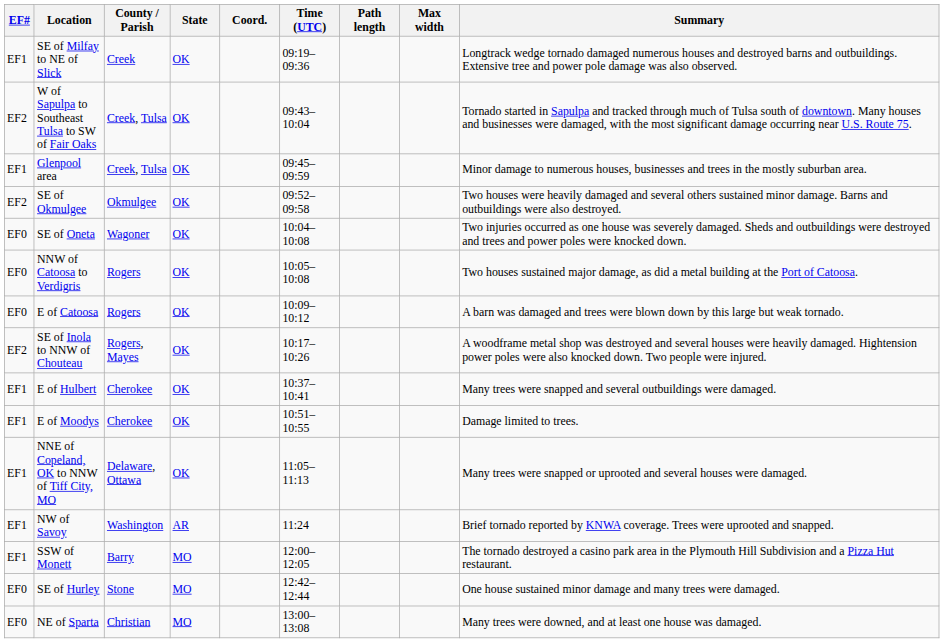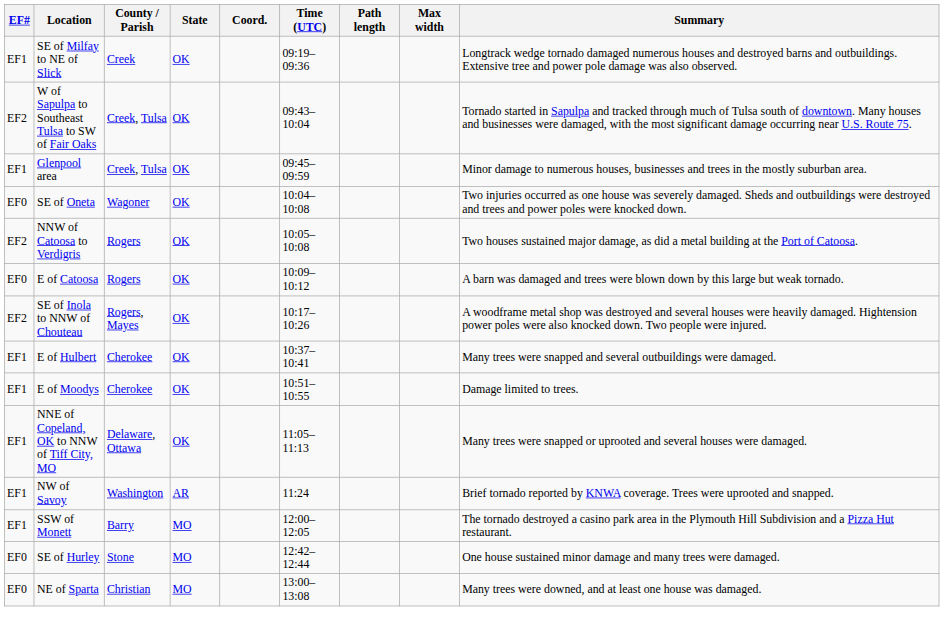- row: (62, 202)
(17, 273) EF0 -> (17, 240) EF2
